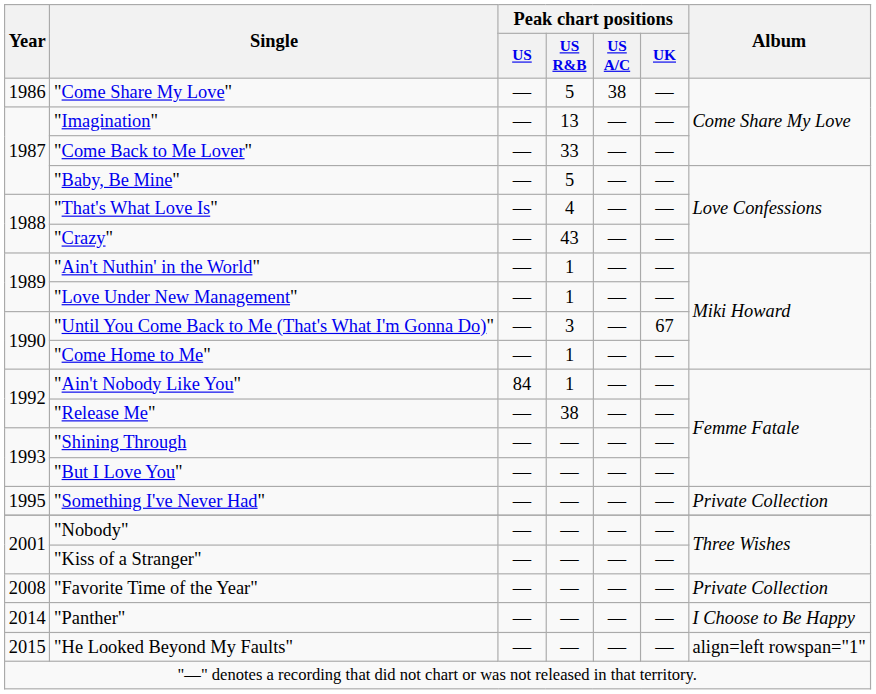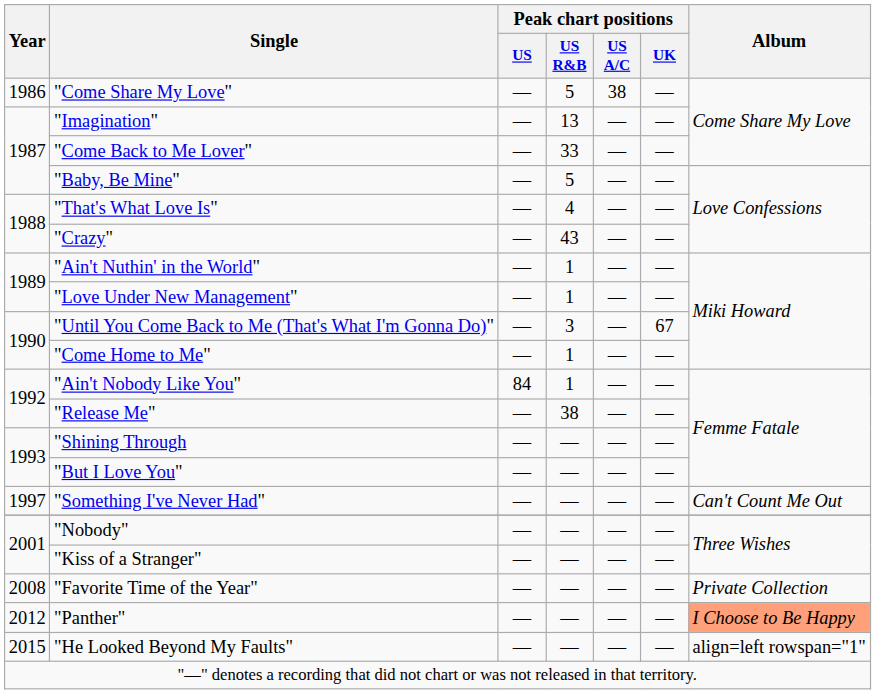(27, 500) 1995 -> (27, 500) 1997
(760, 500) Private Collection -> (767, 500) Can't Count Me Out
(27, 617) 2014 -> (27, 617) 2012
(774, 617) no background -> (774, 617) lightsalmon background
